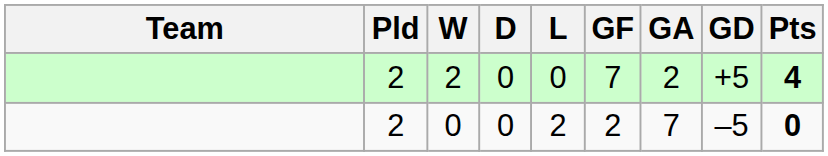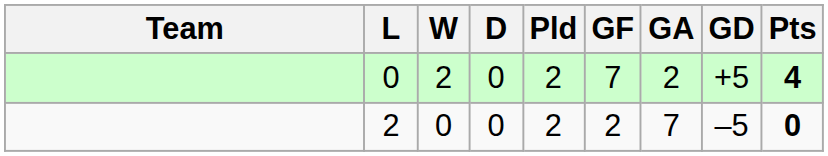columns swapped: (396, 28) <-> (558, 28)
